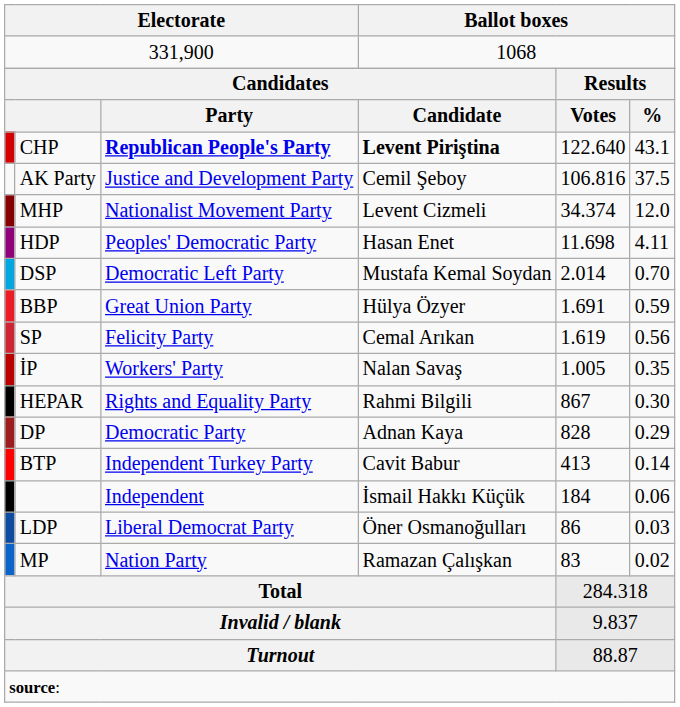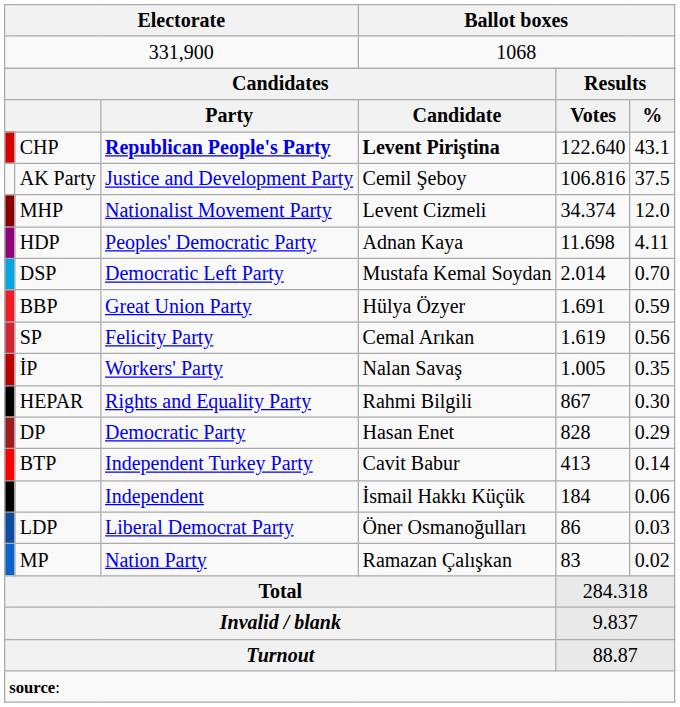(408, 242) Hasan Enet -> (413, 242) Adnan Kaya
(413, 432) Adnan Kaya -> (408, 432) Hasan Enet
